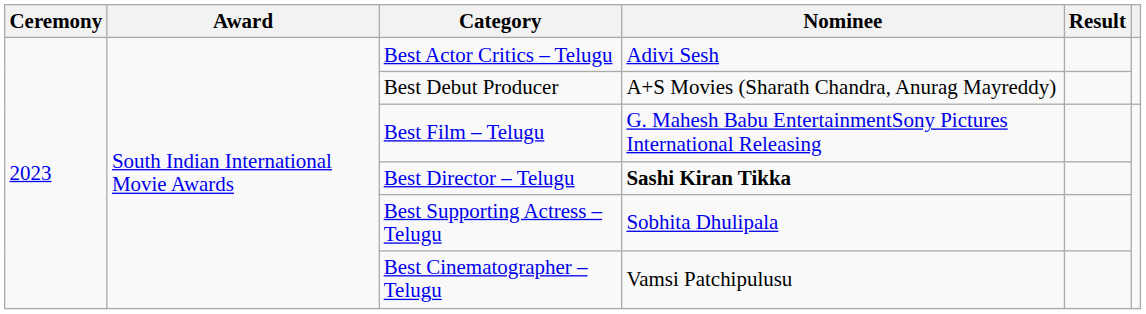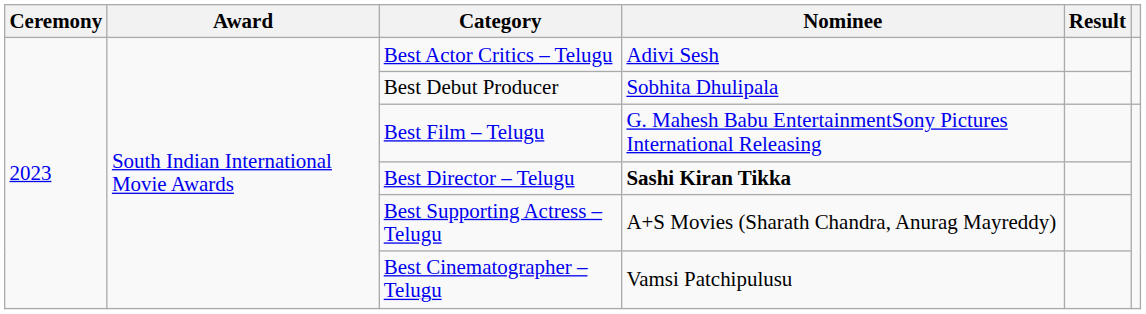(841, 87) A+S Movies (Sharath Chandra, Anurag Mayreddy) -> (702, 87) Sobhita Dhulipala
(702, 222) Sobhita Dhulipala -> (841, 222) A+S Movies (Sharath Chandra, Anurag Mayreddy)
